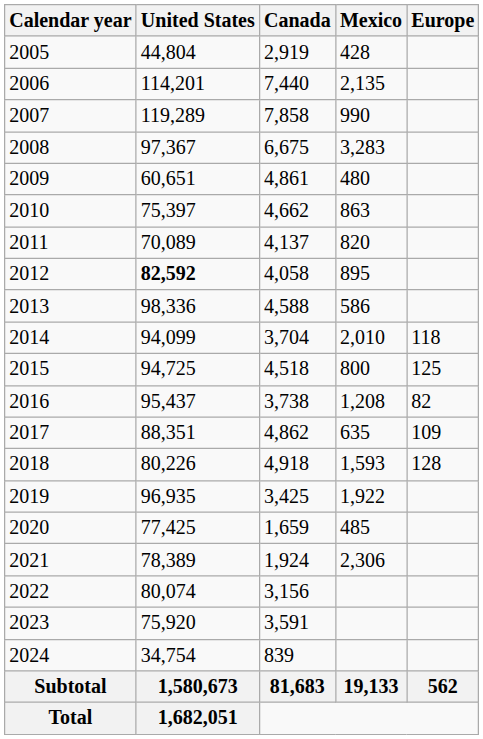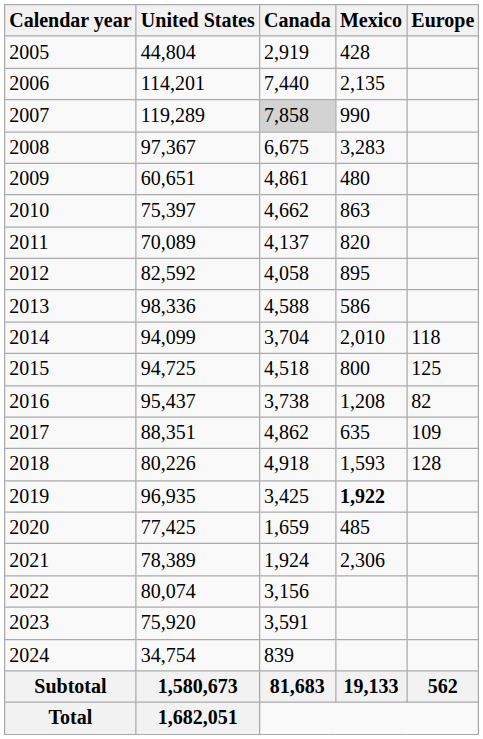(286, 115) no background -> (286, 115) lightgrey background
(168, 274) bold -> (168, 274) normal
(362, 496) normal -> (362, 496) bold
